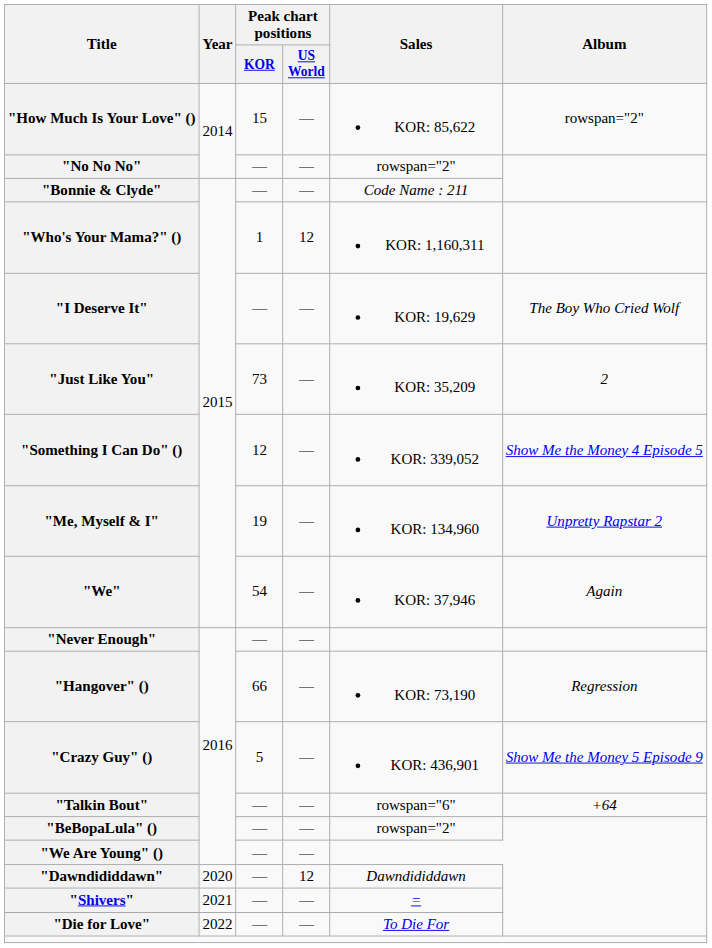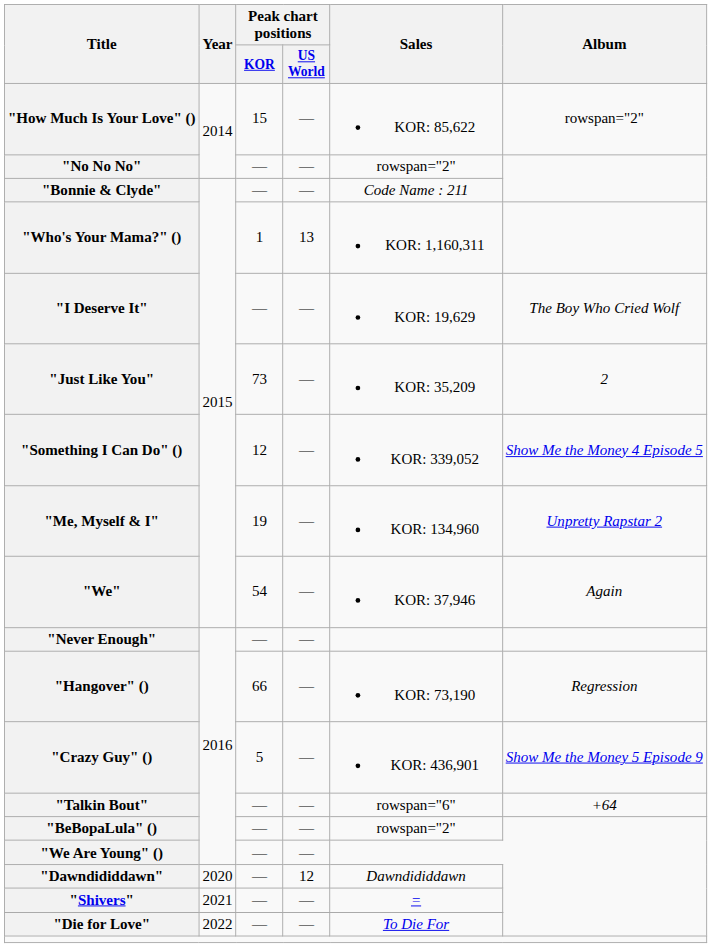(306, 237) 12 -> (306, 237) 13
